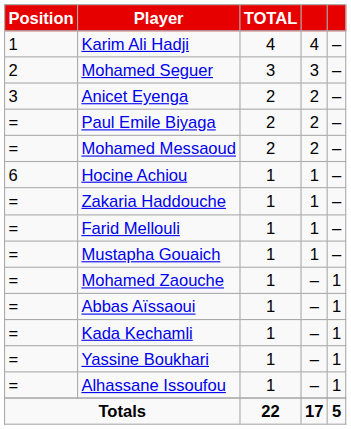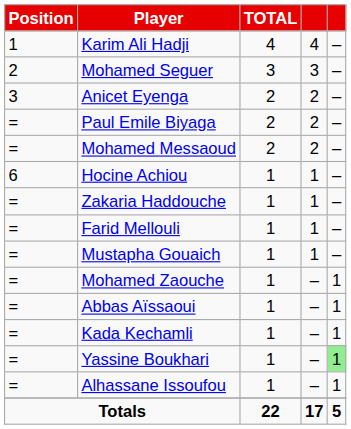(337, 359) no background -> (337, 359) lightgreen background
